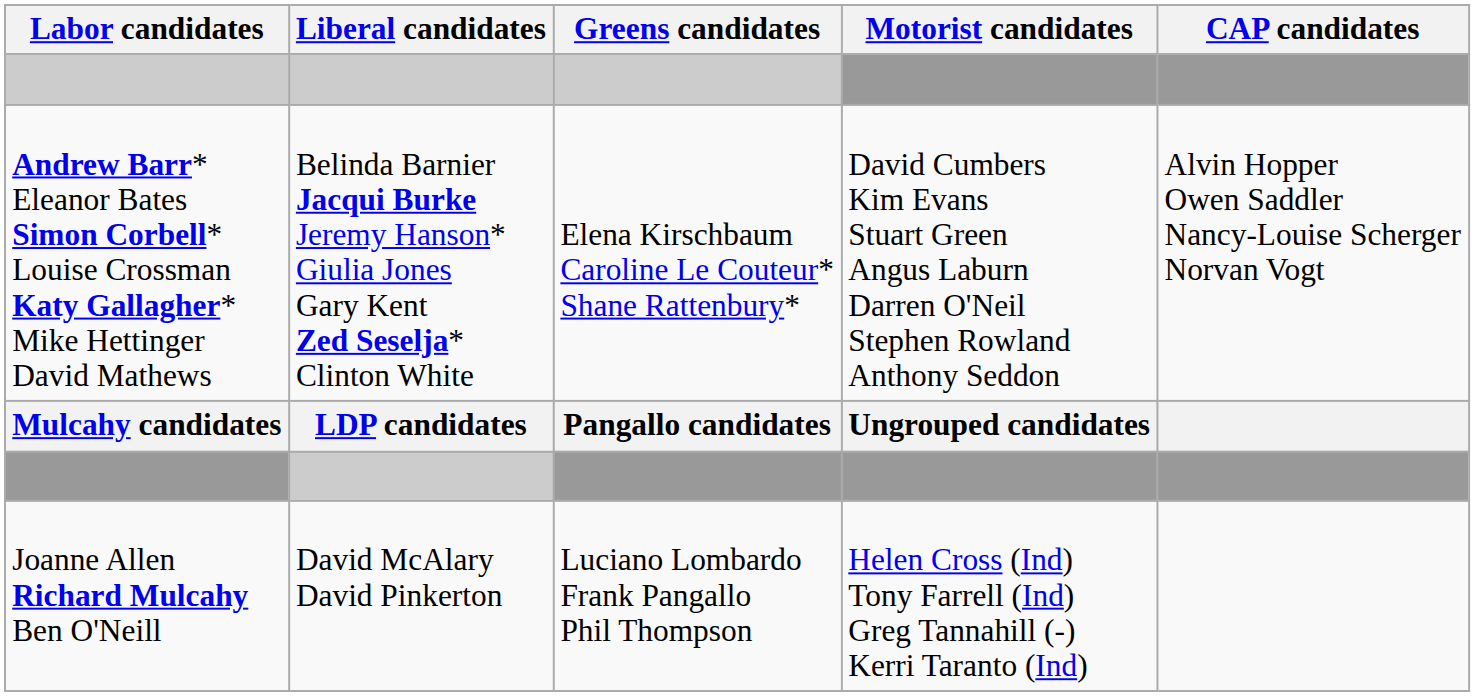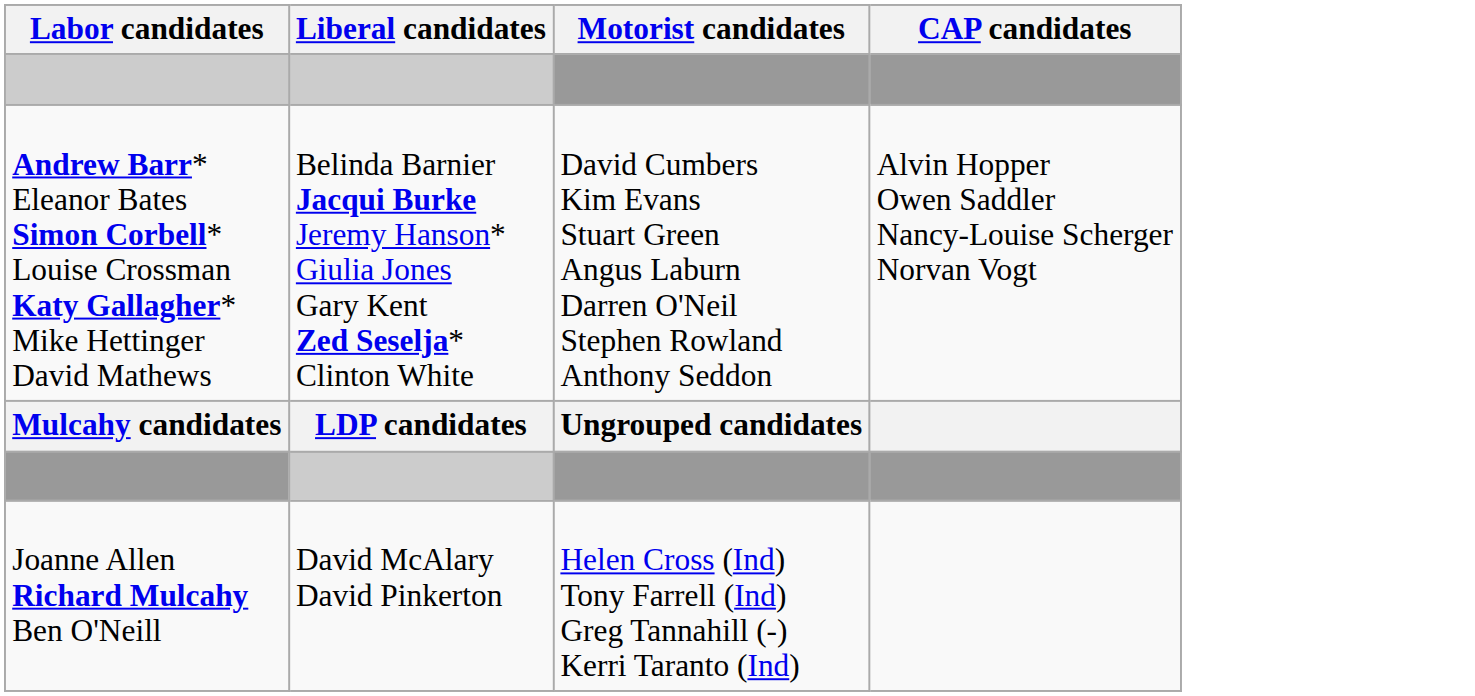- column: (697, 29)
